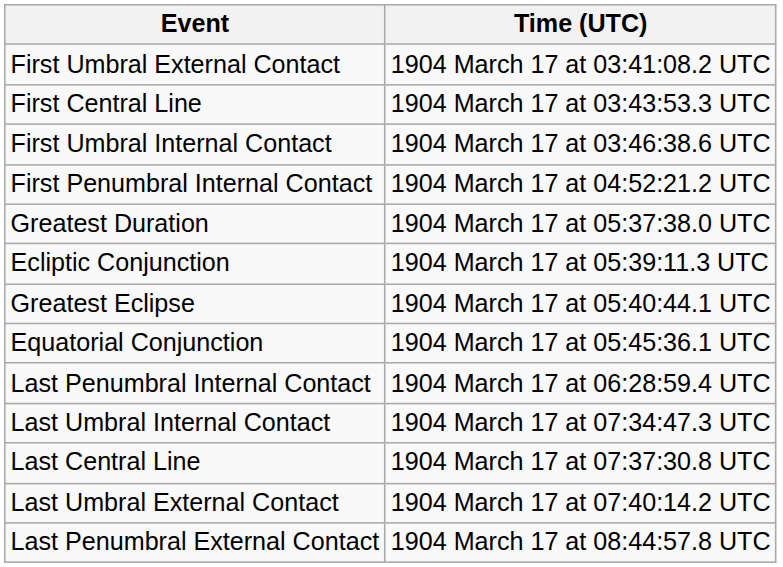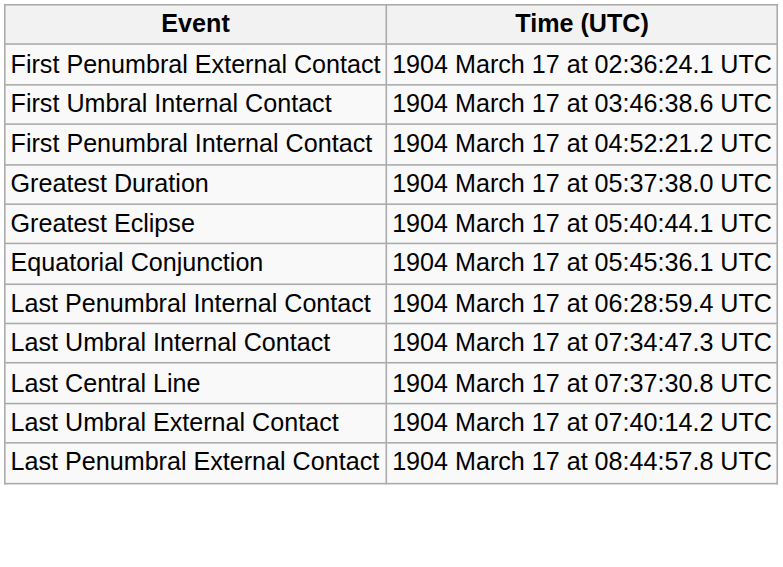+ row: (196, 64)
- row: (175, 64)
- row: (106, 104)
- row: (120, 263)
